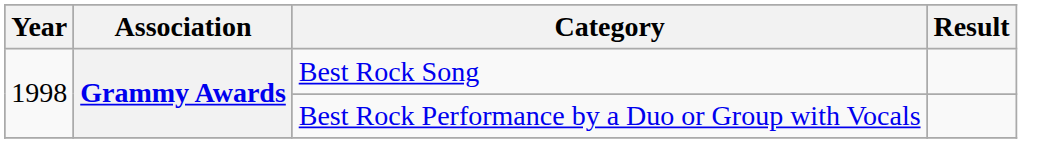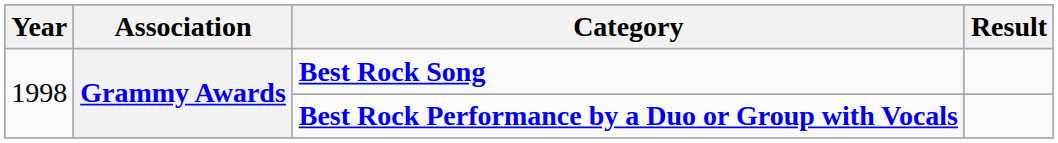(389, 71) normal -> (392, 71) bold
(610, 115) normal -> (628, 115) bold
